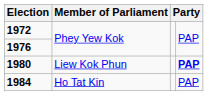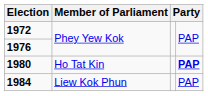(90, 64) Liew Kok Phun -> (79, 64) Ho Tat Kin
(79, 82) Ho Tat Kin -> (90, 82) Liew Kok Phun
